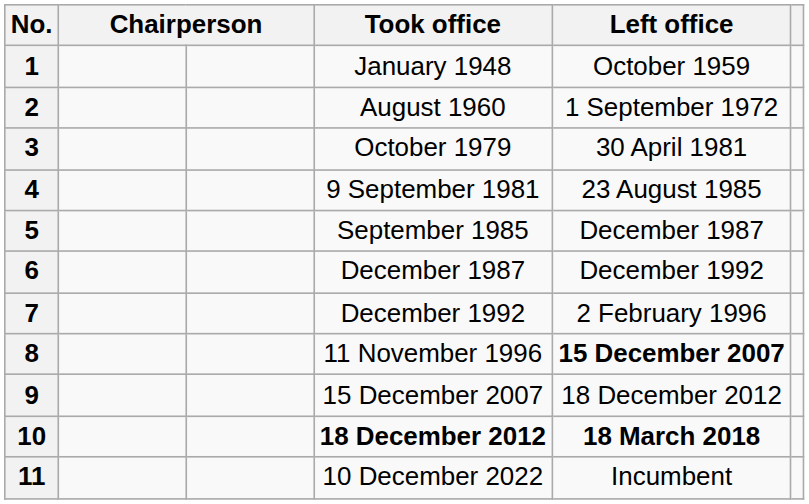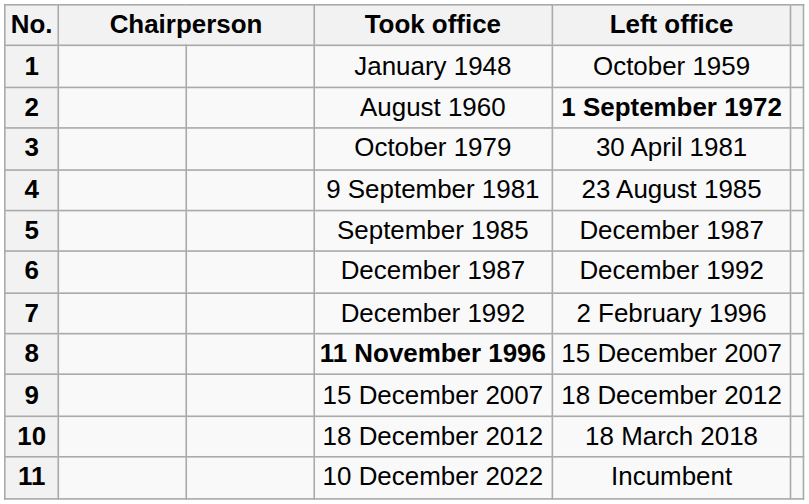(672, 107) normal -> (672, 107) bold
(433, 353) normal -> (433, 353) bold
(672, 353) bold -> (672, 353) normal
(433, 436) bold -> (433, 436) normal
(672, 436) bold -> (672, 436) normal
